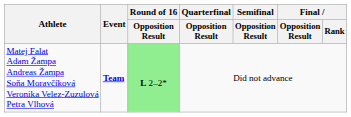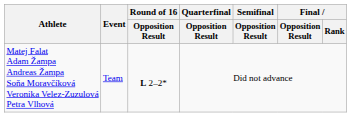(114, 78) bold -> (113, 78) normal
(154, 83) lightgreen background -> (154, 83) no background
